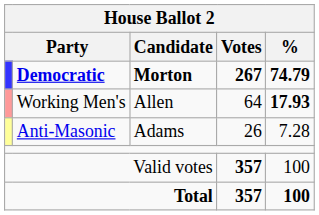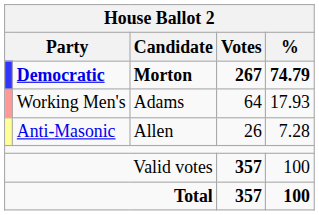(154, 103) Allen -> (159, 103) Adams
(290, 103) bold -> (290, 103) normal
(159, 131) Adams -> (154, 131) Allen
